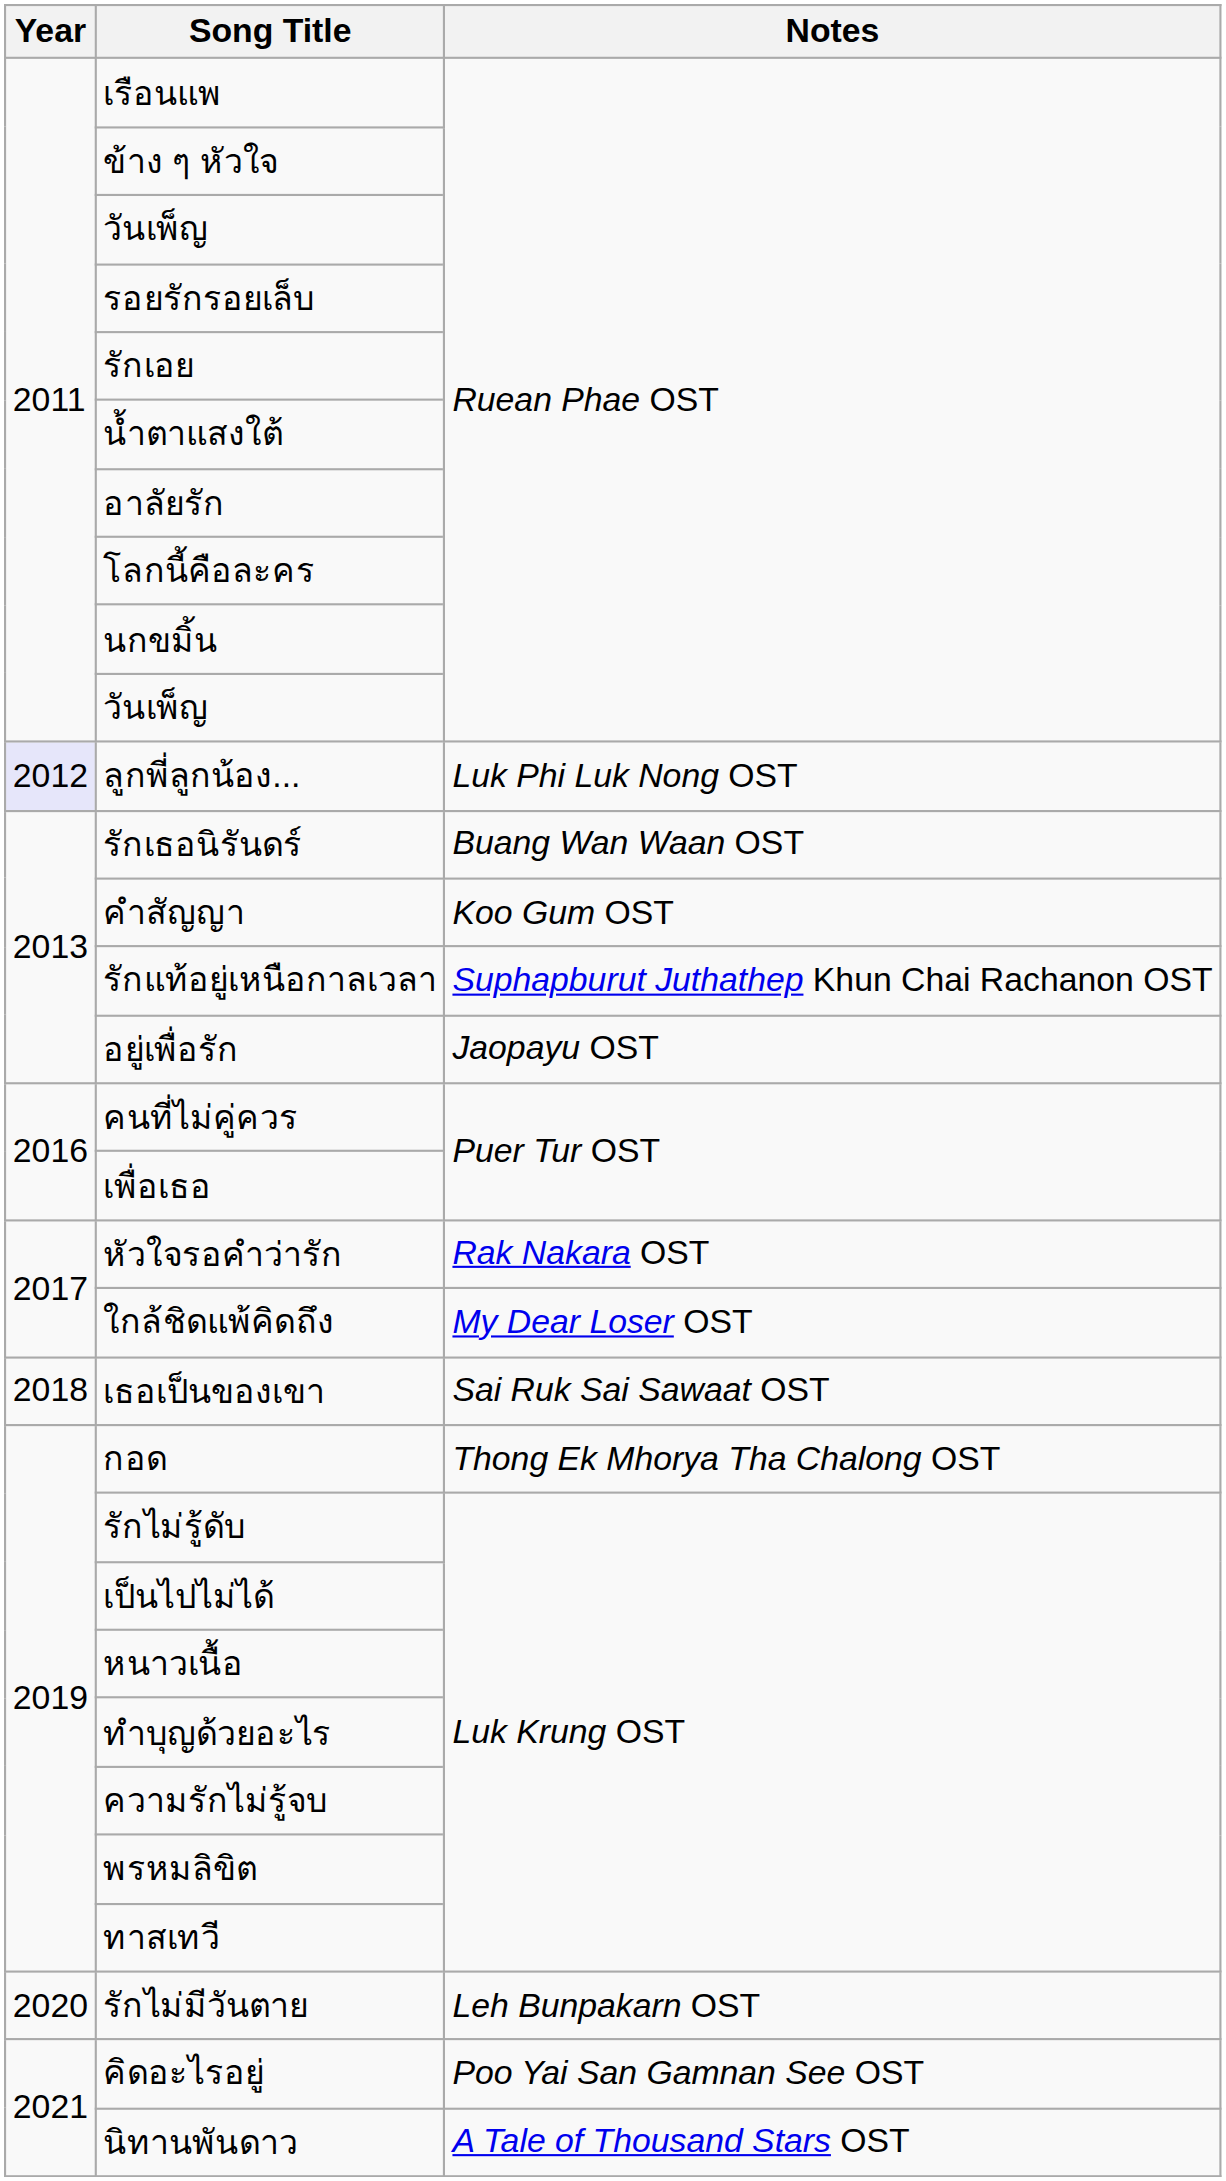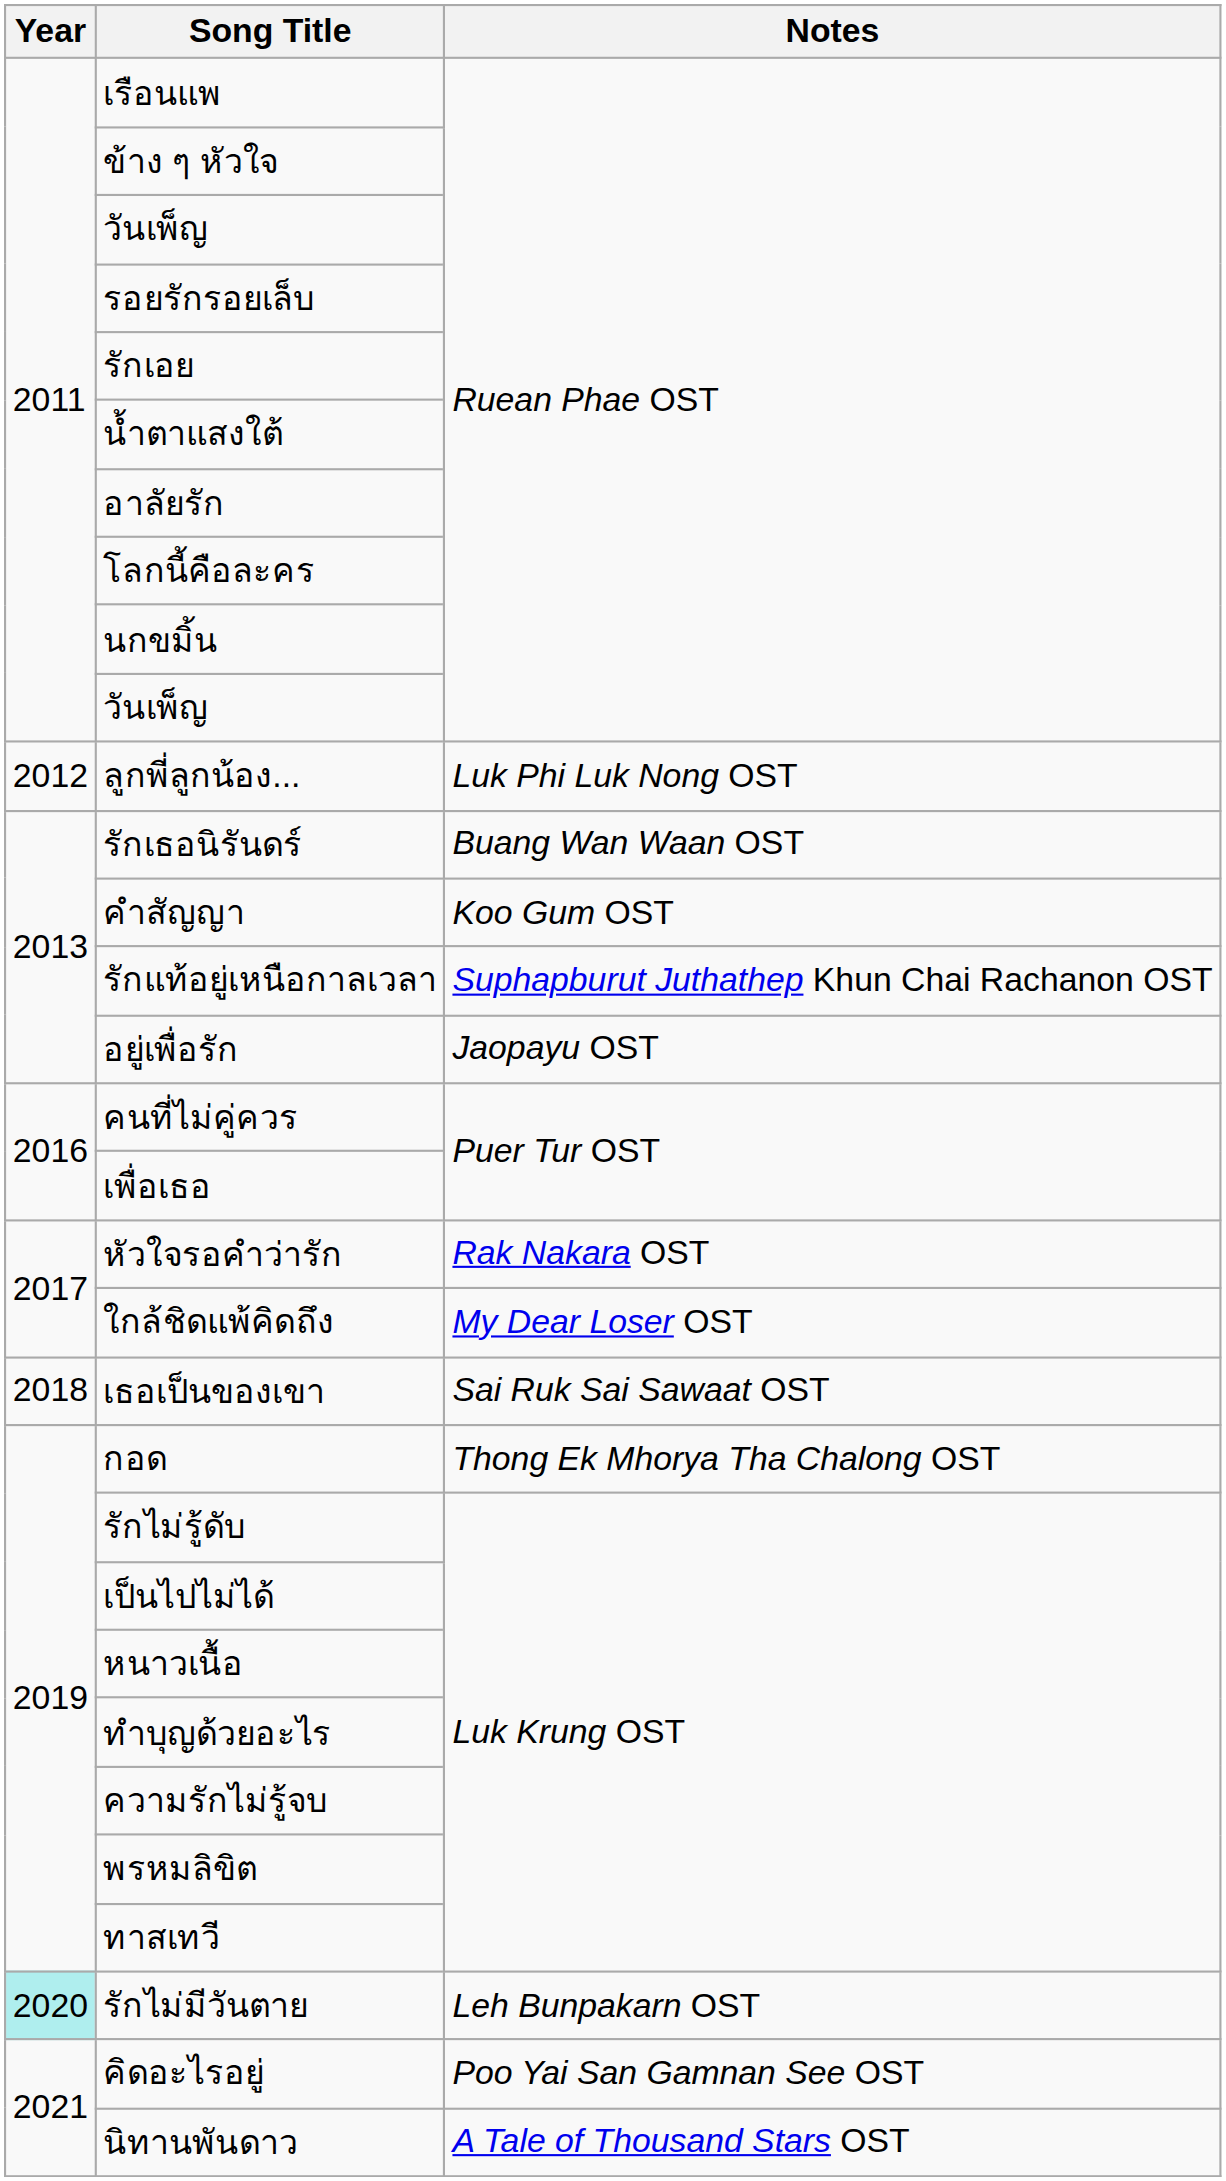(50, 775) lavender background -> (50, 775) no background
(50, 2004) no background -> (50, 2004) paleturquoise background
